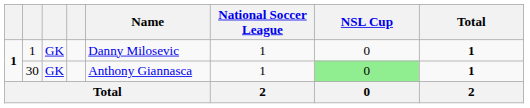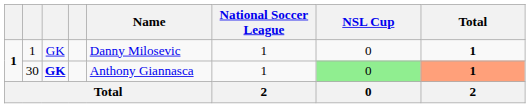(54, 71) normal -> (55, 71) bold
(471, 71) no background -> (473, 71) lightsalmon background
